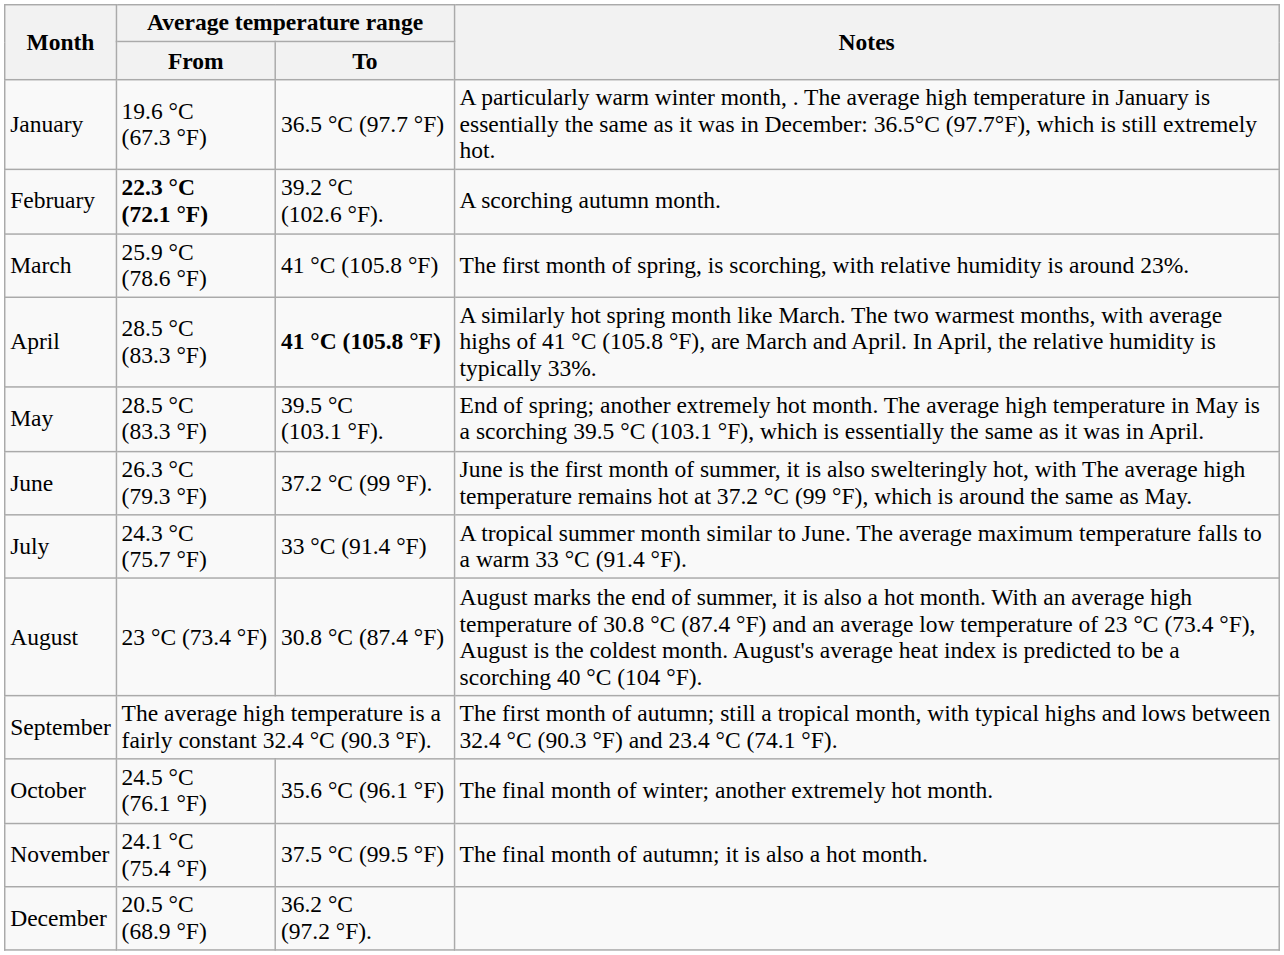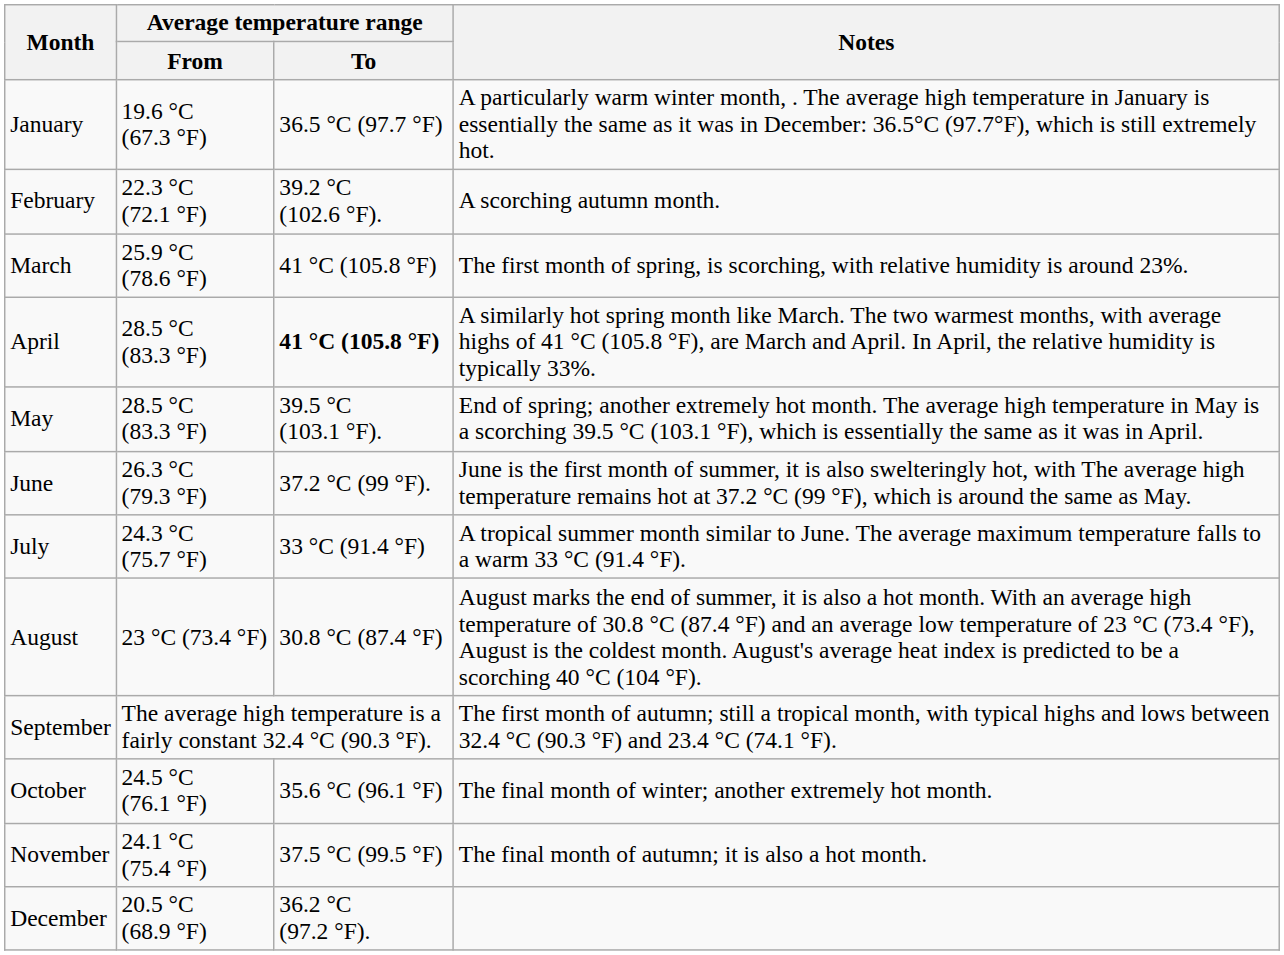(165, 201) bold -> (164, 201) normal
